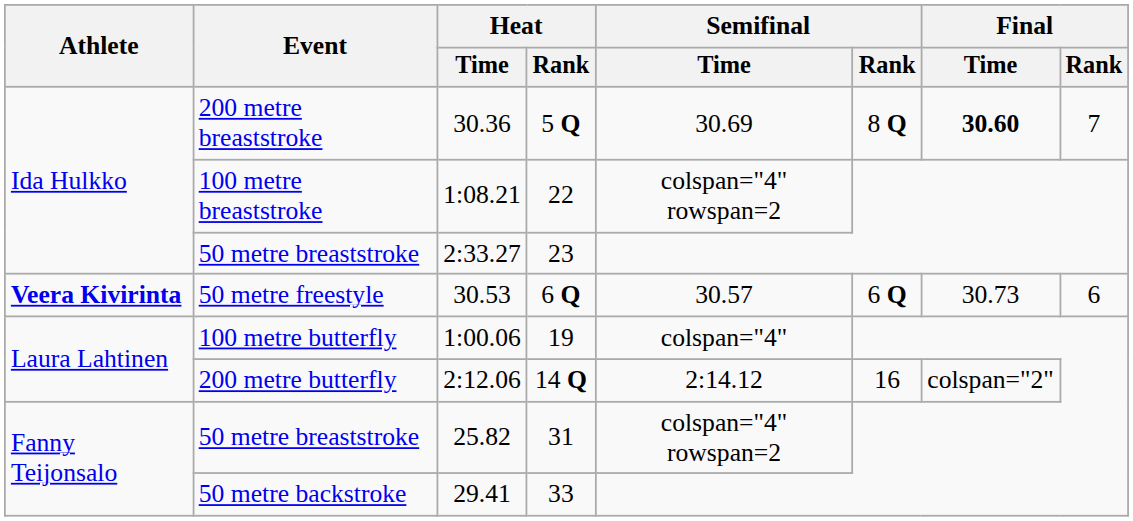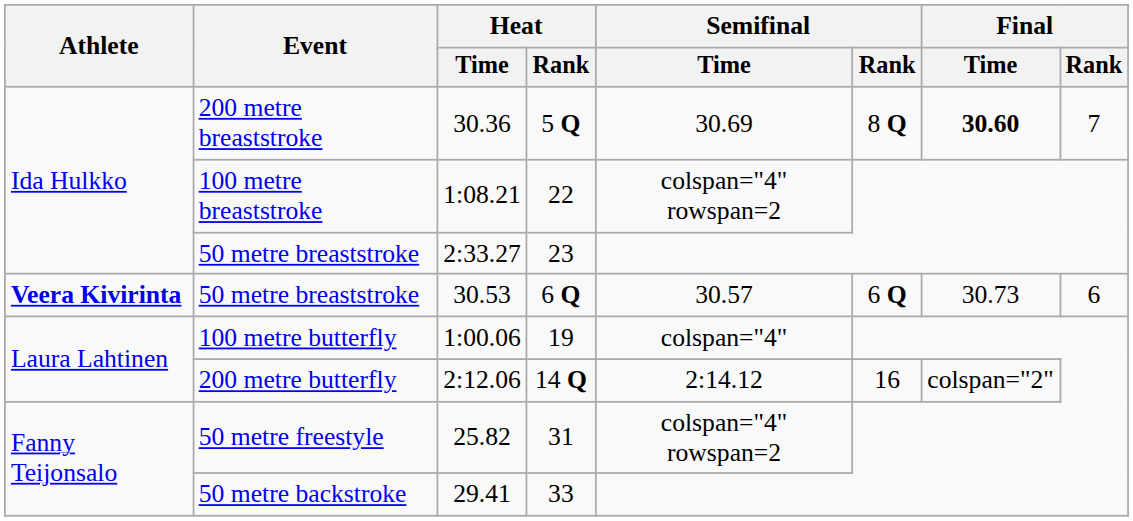(291, 295) 50 metre freestyle -> (309, 295) 50 metre breaststroke
(309, 437) 50 metre breaststroke -> (291, 437) 50 metre freestyle
